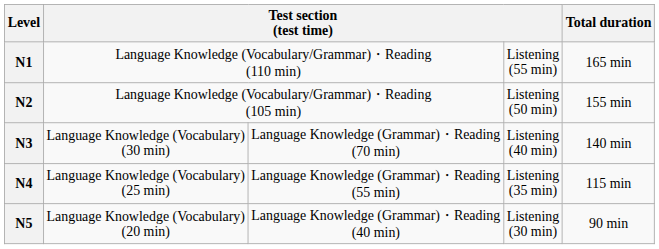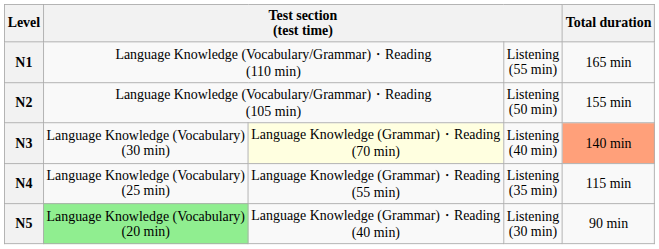(376, 143) no background -> (376, 143) lightyellow background
(609, 143) no background -> (609, 143) lightsalmon background
(146, 223) no background -> (146, 223) lightgreen background
